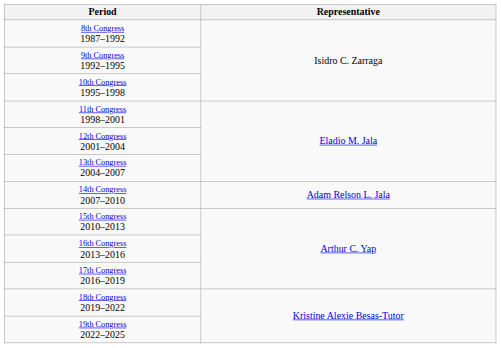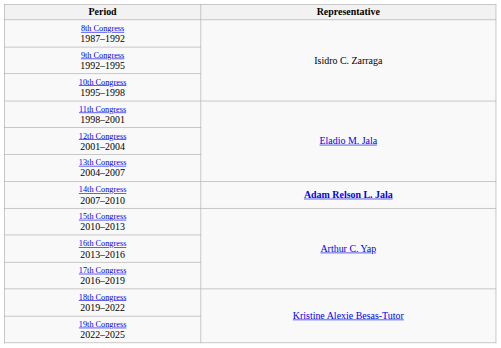(348, 195) normal -> (348, 195) bold
